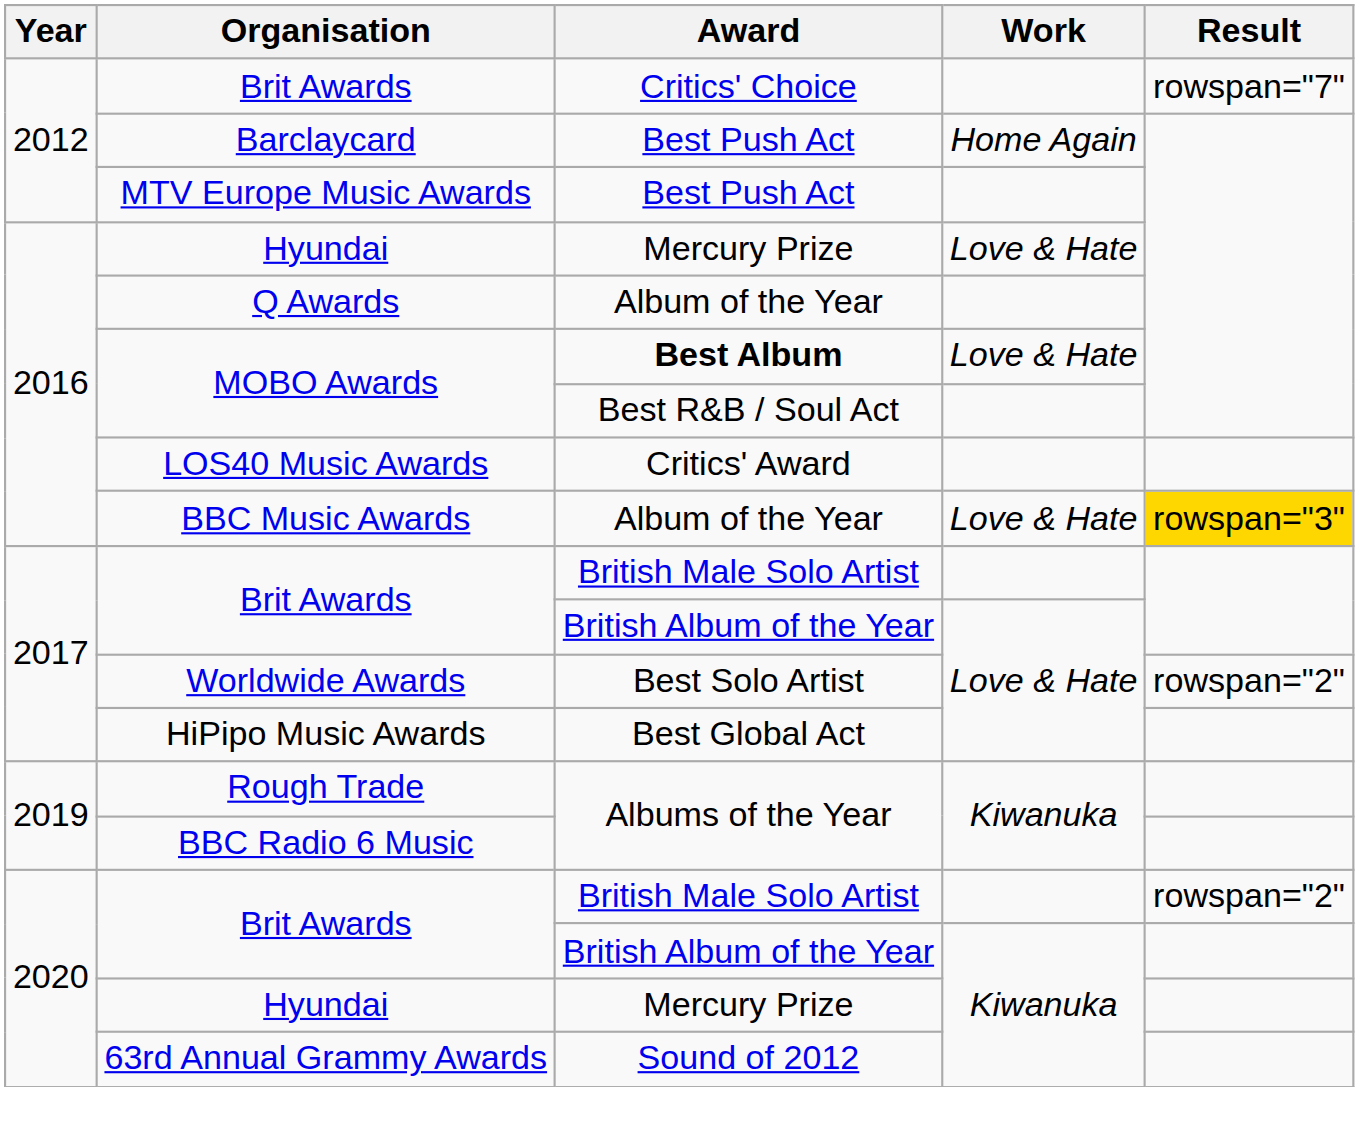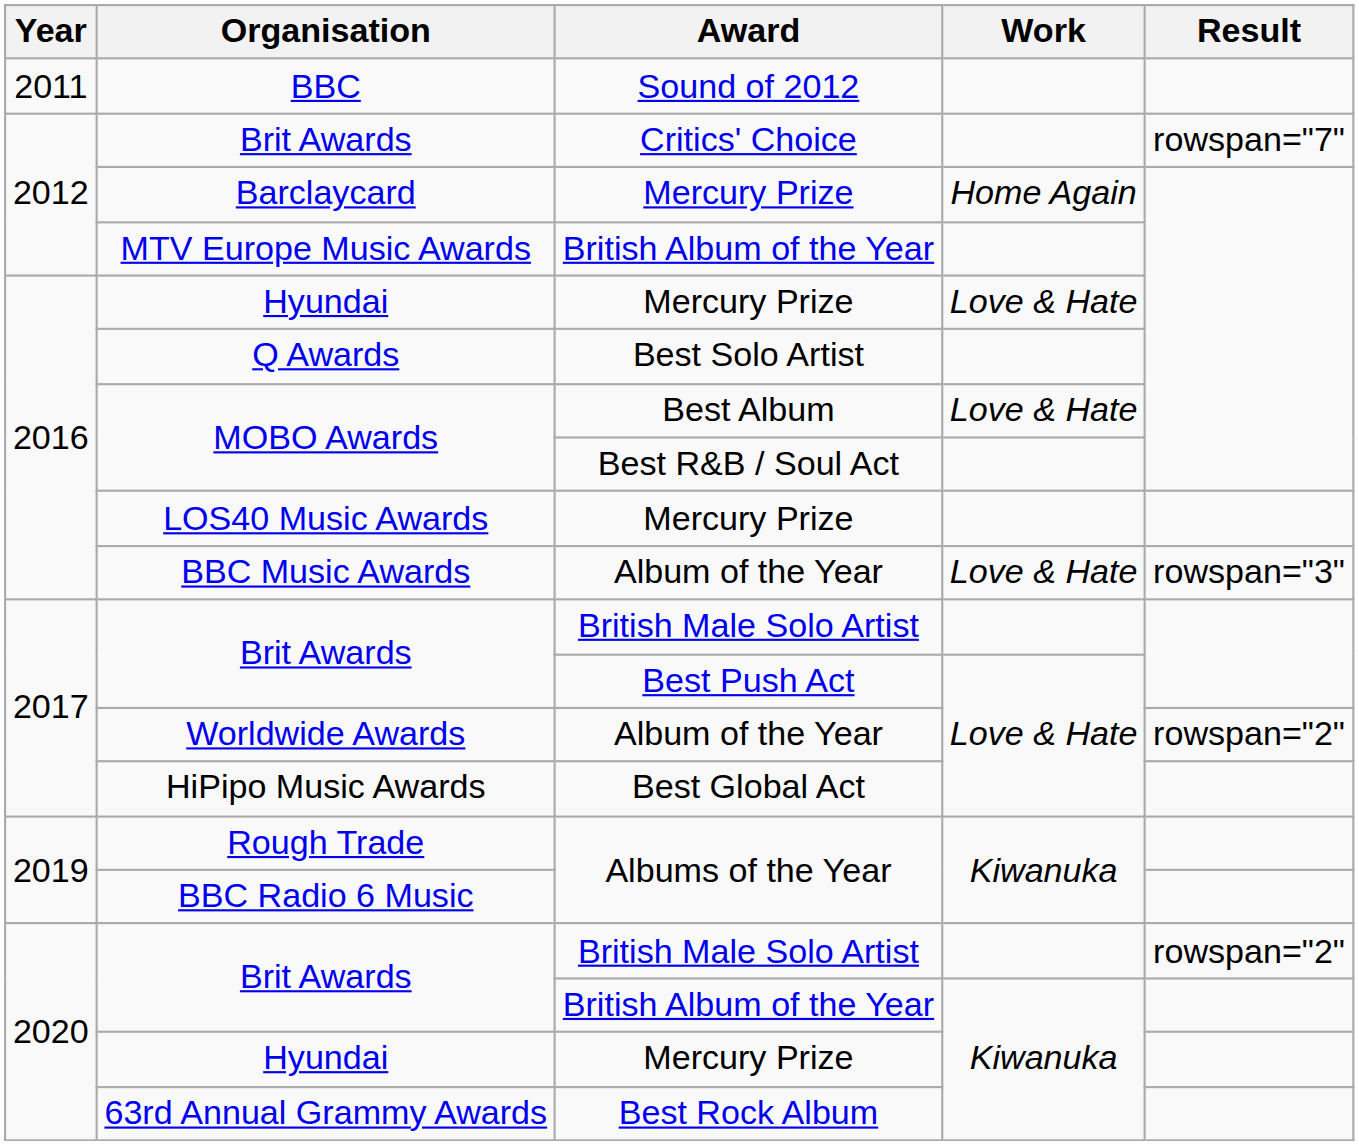+ row: (326, 85)
(748, 139) Best Push Act -> (748, 193) Mercury Prize
(748, 193) Best Push Act -> (748, 247) British Album of the Year
(748, 301) Album of the Year -> (748, 355) Best Solo Artist
(748, 355) bold -> (748, 409) normal
(748, 463) Critics' Award -> (748, 517) Mercury Prize
(1249, 517) gold background -> (1249, 572) no background
(748, 626) British Album of the Year -> (748, 680) Best Push Act
(748, 680) Best Solo Artist -> (748, 734) Album of the Year
(748, 1058) Sound of 2012 -> (748, 1112) Best Rock Album
